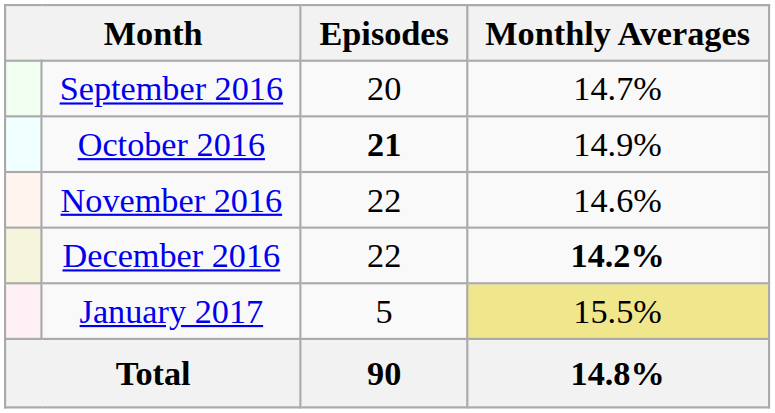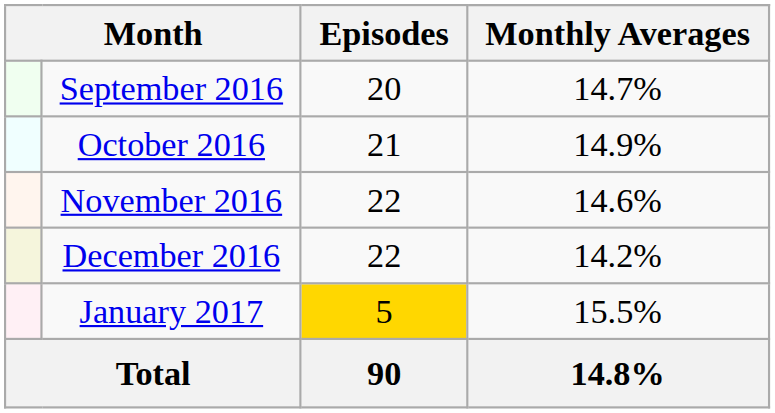(384, 144) bold -> (384, 144) normal
(618, 255) bold -> (618, 255) normal
(384, 311) no background -> (384, 311) gold background
(618, 311) khaki background -> (618, 311) no background
